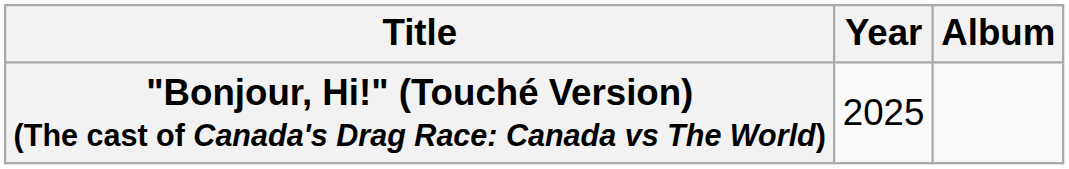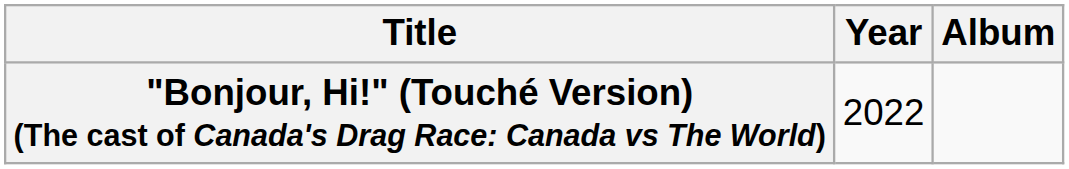(884, 112) 2025 -> (884, 112) 2022
